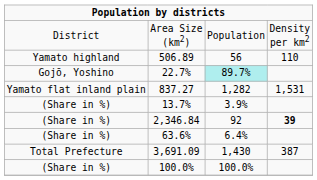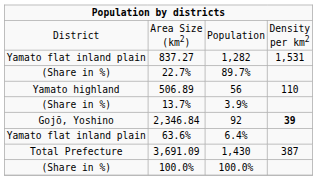rows swapped: (176, 89) <-> (176, 58)
(76, 73) Gojō, Yoshino -> (76, 73) (Share in %)
(236, 73) paleturquoise background -> (236, 73) no background
(76, 120) (Share in %) -> (76, 120) Gojō, Yoshino
(76, 136) (Share in %) -> (76, 136) Yamato flat inland plain
